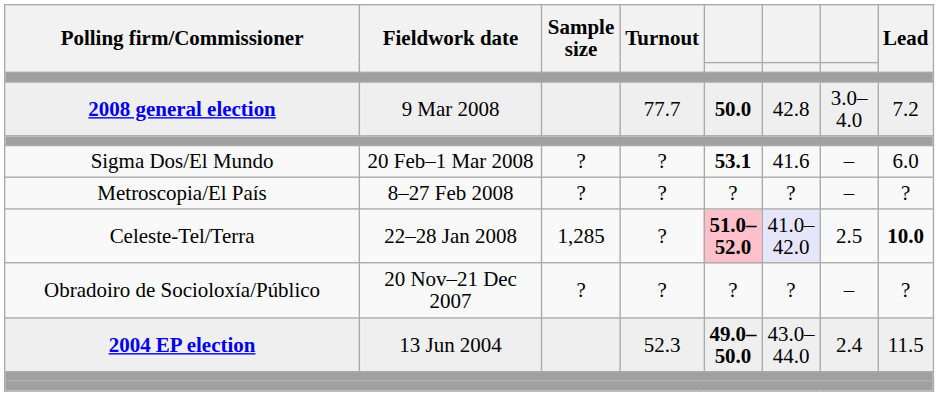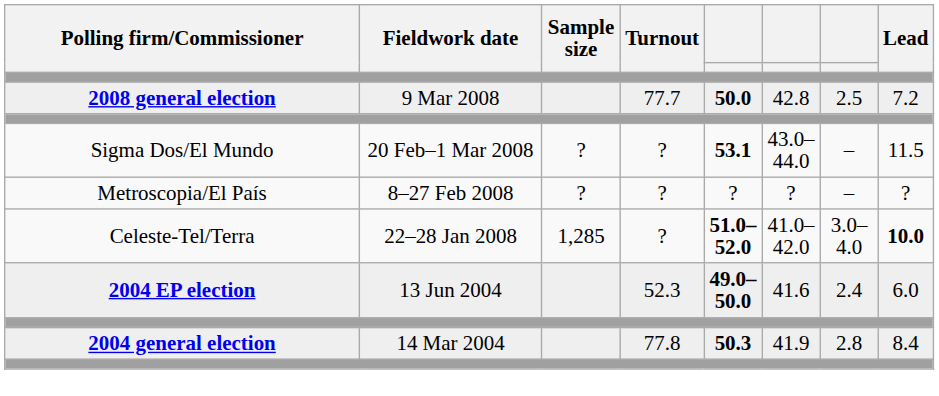(849, 109) 3.0– 4.0 -> (849, 98) 2.5
(791, 161) 41.6 -> (791, 150) 43.0– 44.0
(906, 161) 6.0 -> (906, 150) 11.5
(733, 236) pink background -> (733, 236) no background
(791, 236) lavender background -> (791, 236) no background
(849, 236) 2.5 -> (849, 236) 3.0– 4.0
- row: (182, 290)
(791, 344) 43.0– 44.0 -> (791, 290) 41.6
(906, 344) 11.5 -> (906, 290) 6.0
+ row: (182, 342)
